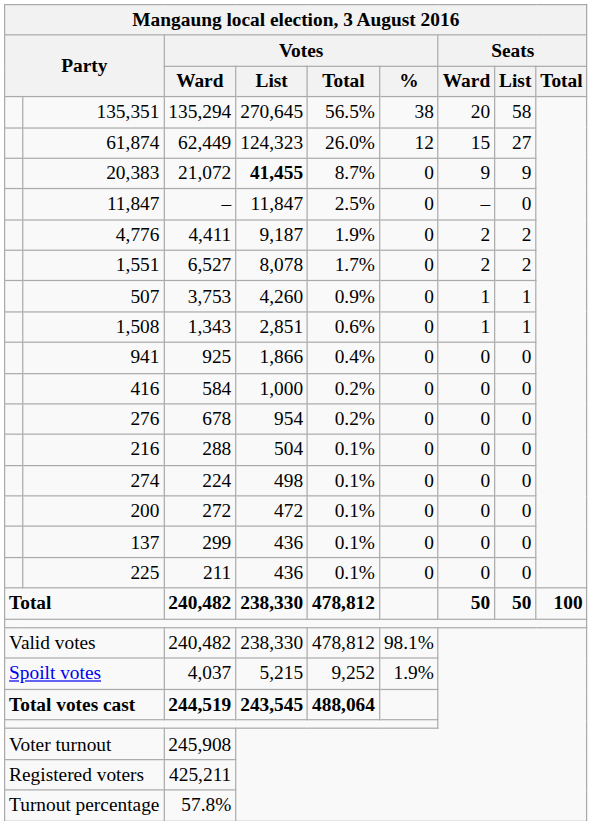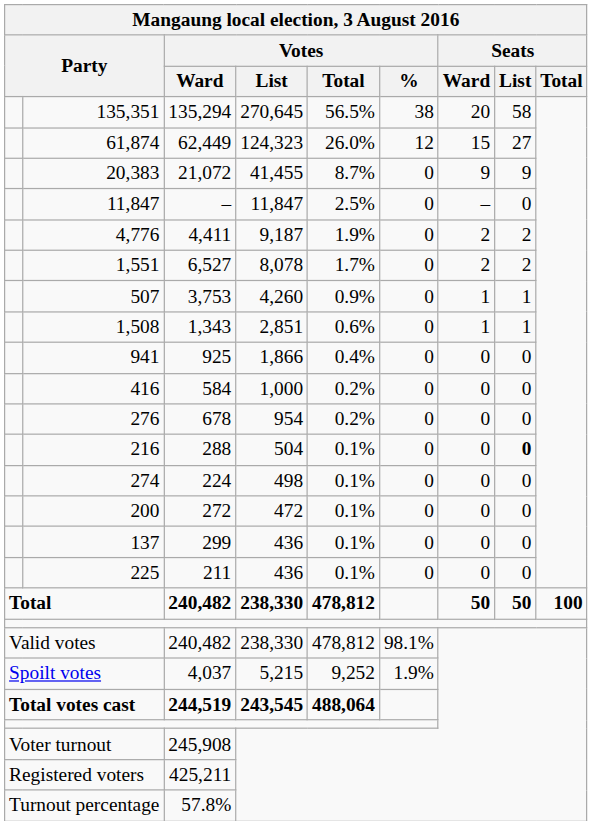(276, 173) bold -> (276, 173) normal
(527, 449) normal -> (527, 449) bold
